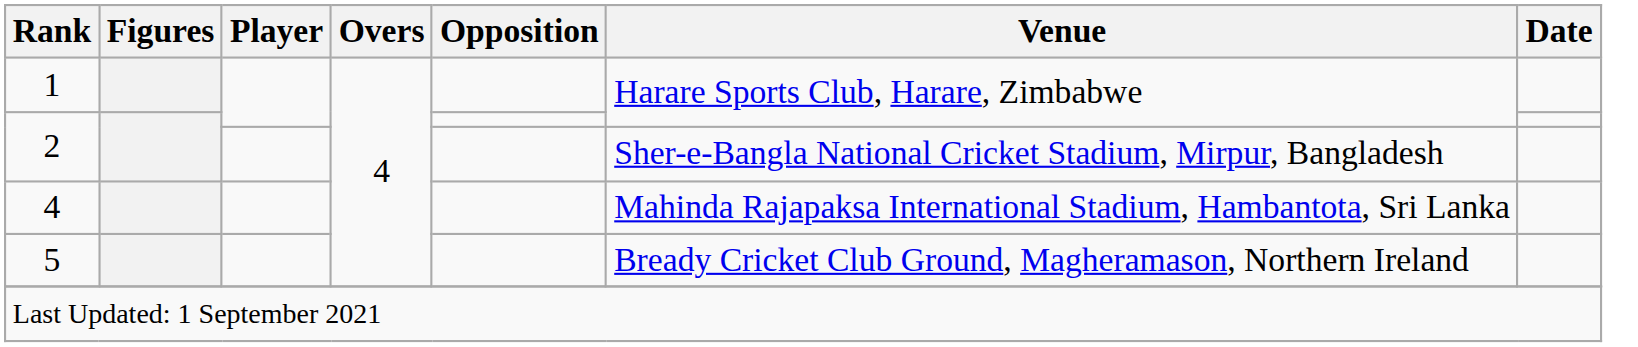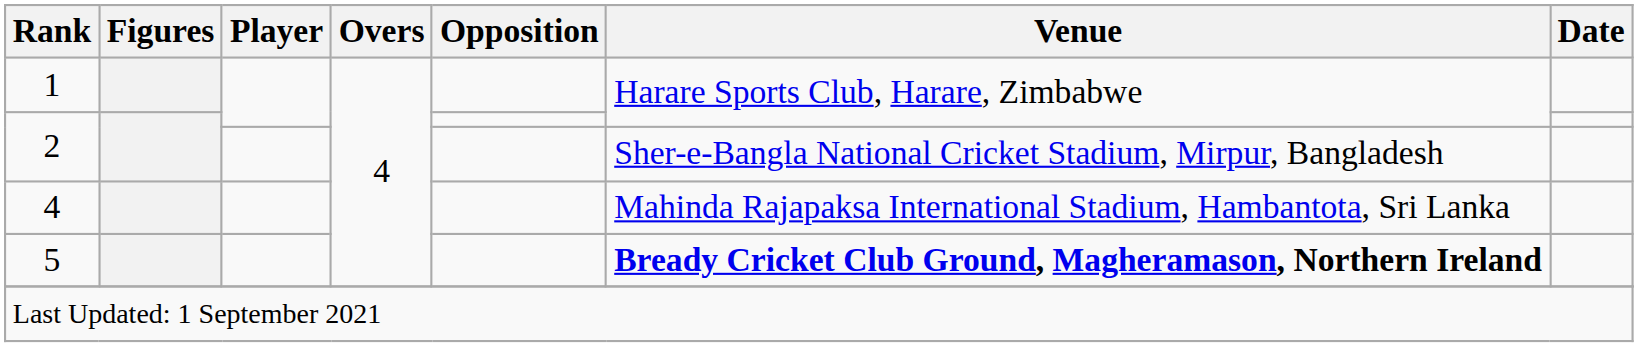(1042, 259) normal -> (1078, 259) bold
